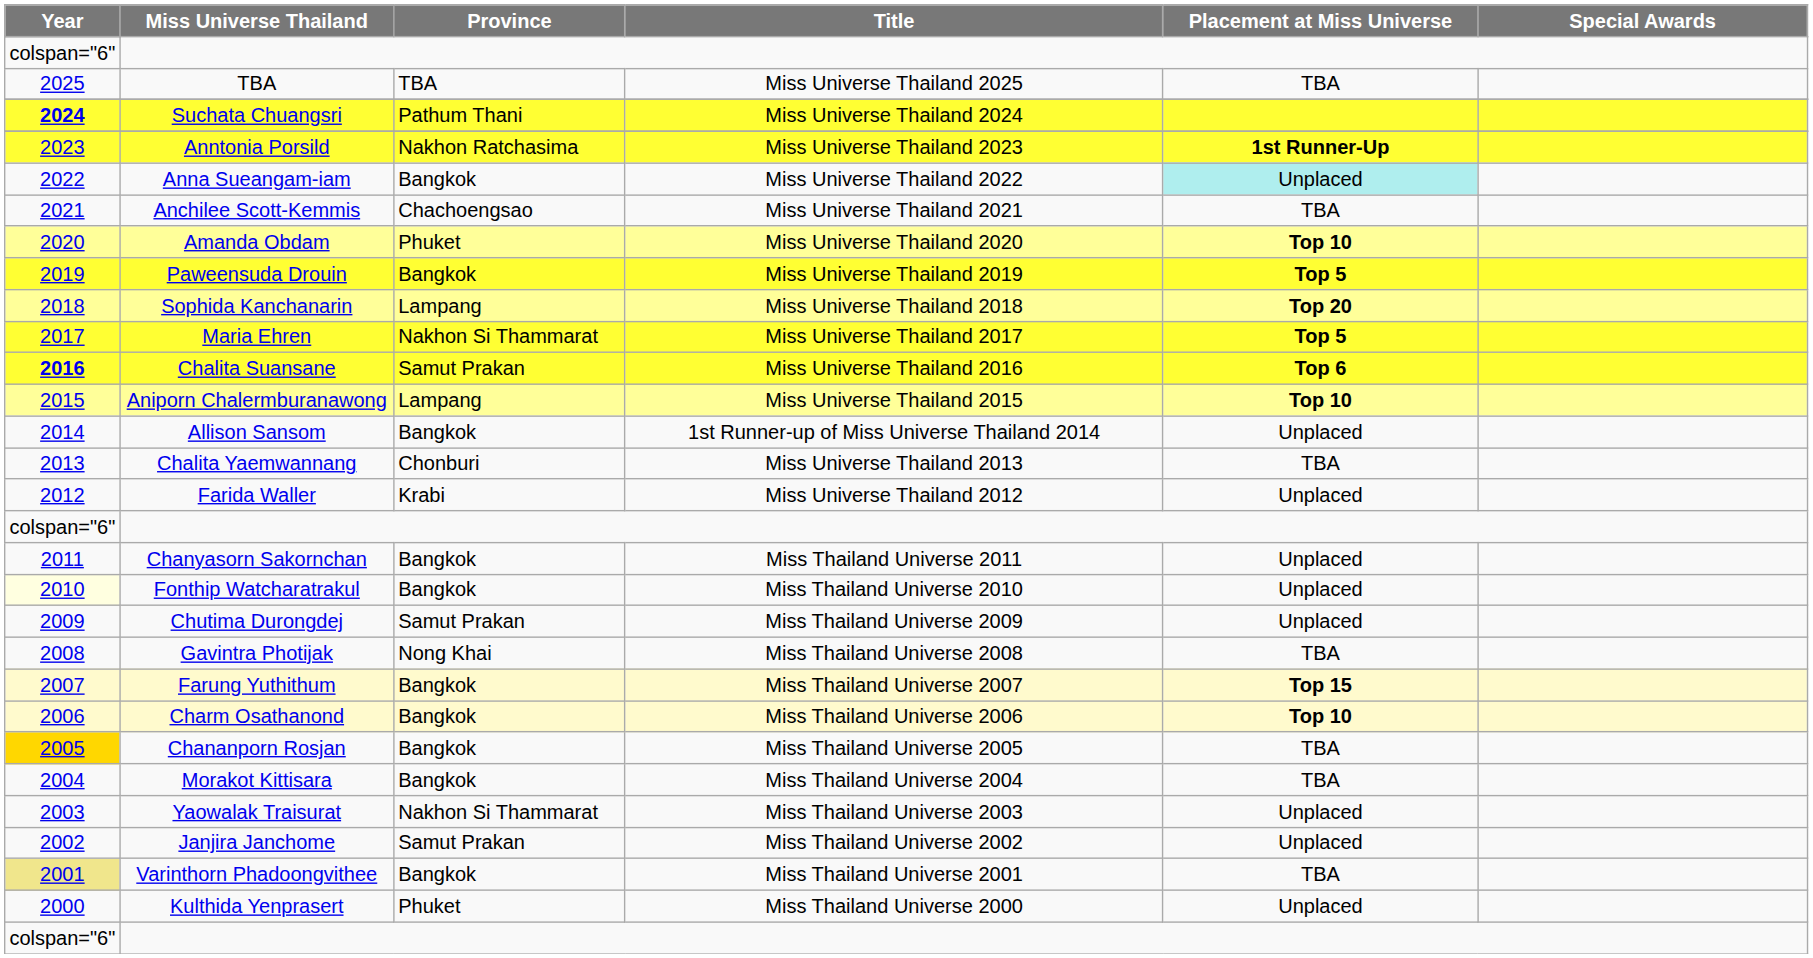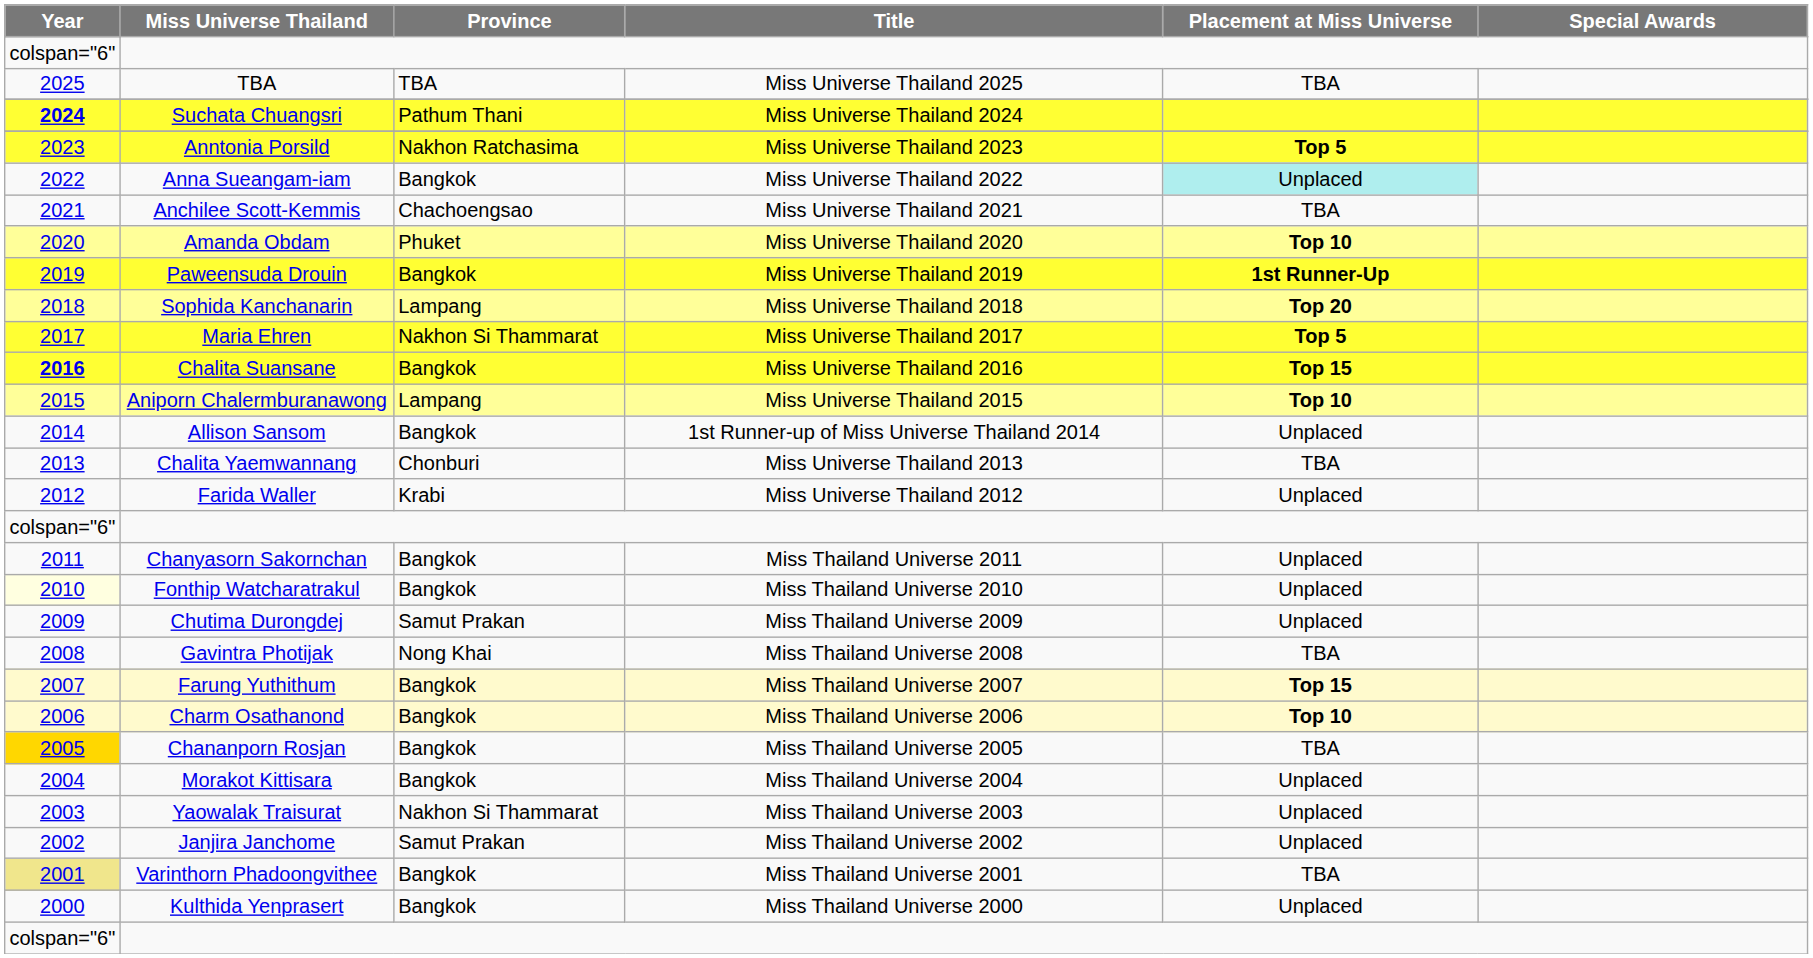(1320, 147) 1st Runner-Up -> (1320, 147) Top 5
(1320, 274) Top 5 -> (1320, 274) 1st Runner-Up
(462, 369) Samut Prakan -> (437, 369) Bangkok
(1320, 369) Top 6 -> (1320, 369) Top 15
(1320, 780) TBA -> (1320, 780) Unplaced
(429, 906) Phuket -> (437, 906) Bangkok
